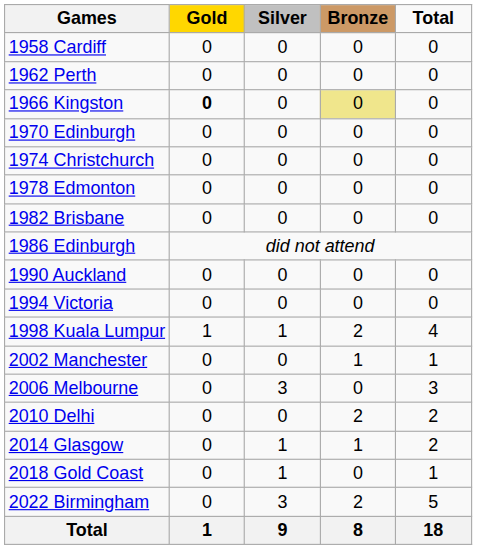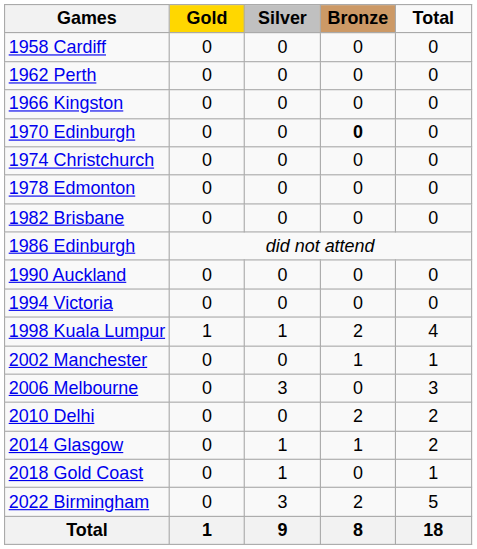(207, 103) bold -> (207, 103) normal
(358, 103) khaki background -> (358, 103) no background
(358, 132) normal -> (358, 132) bold
